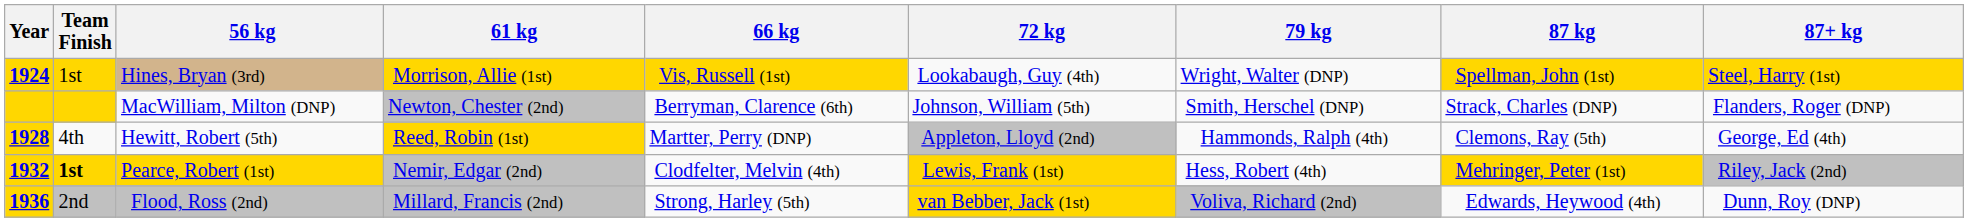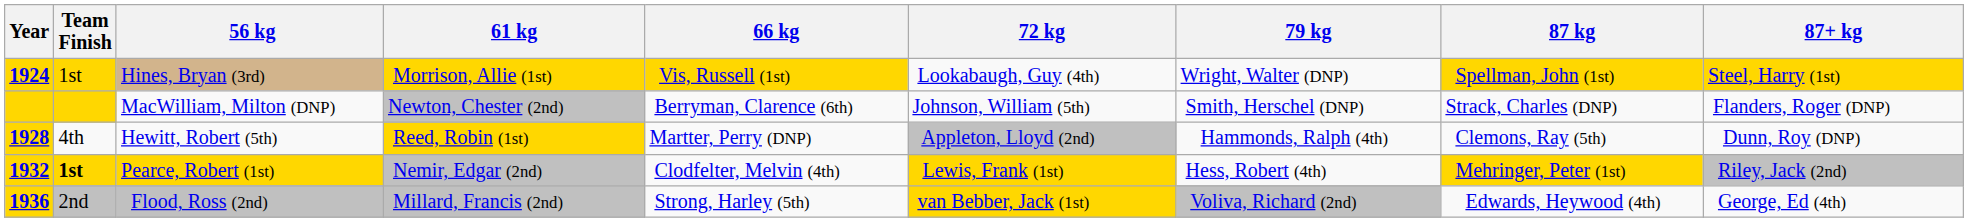(1777, 138) George, Ed (4th) -> (1784, 138) Dunn, Roy (DNP)
(1784, 201) Dunn, Roy (DNP) -> (1777, 201) George, Ed (4th)
